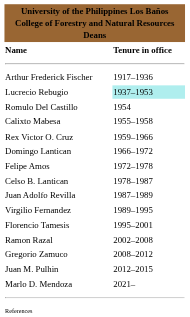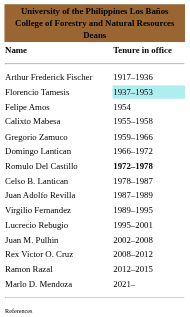(37, 92) Lucrecio Rebugio -> (37, 92) Florencio Tamesis
(41, 107) Romulo Del Castillo -> (27, 107) Felipe Amos
(39, 136) Rex Victor O. Cruz -> (36, 136) Gregorio Zamuco
(27, 166) Felipe Amos -> (41, 166) Romulo Del Castillo
(133, 166) normal -> (133, 166) bold
(37, 225) Florencio Tamesis -> (37, 225) Lucrecio Rebugio
(29, 240) Ramon Razal -> (32, 240) Juan M. Pulhin
(36, 254) Gregorio Zamuco -> (39, 254) Rex Victor O. Cruz
(32, 269) Juan M. Pulhin -> (29, 269) Ramon Razal
